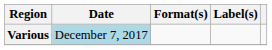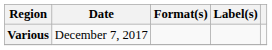(101, 34) lightblue background -> (101, 34) no background
